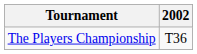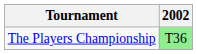(176, 38) no background -> (176, 38) lightgreen background
